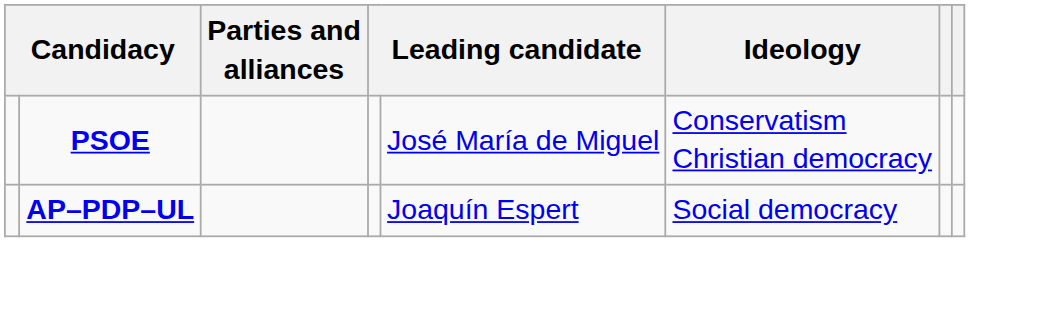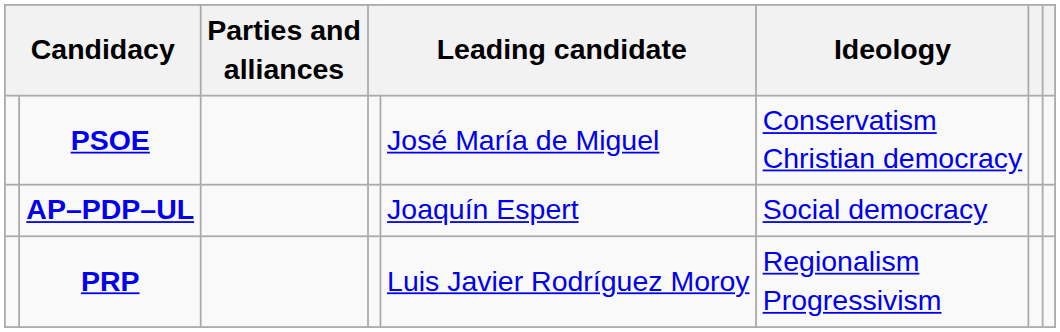+ row: (110, 281)
